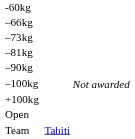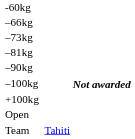(101, 84) normal -> (102, 84) bold
